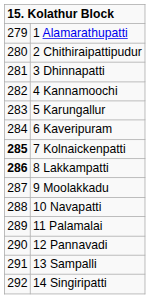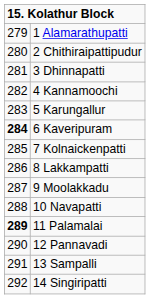(17, 129) normal -> (17, 129) bold
(17, 149) bold -> (17, 149) normal
(17, 168) bold -> (17, 168) normal
(17, 226) normal -> (17, 226) bold
